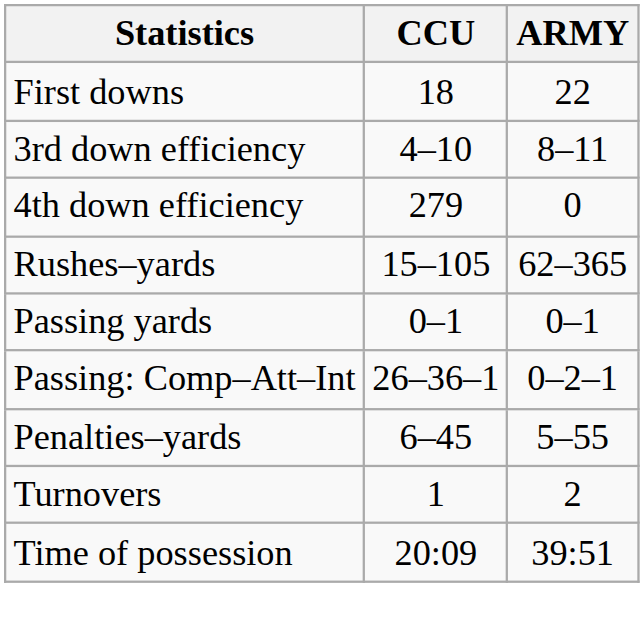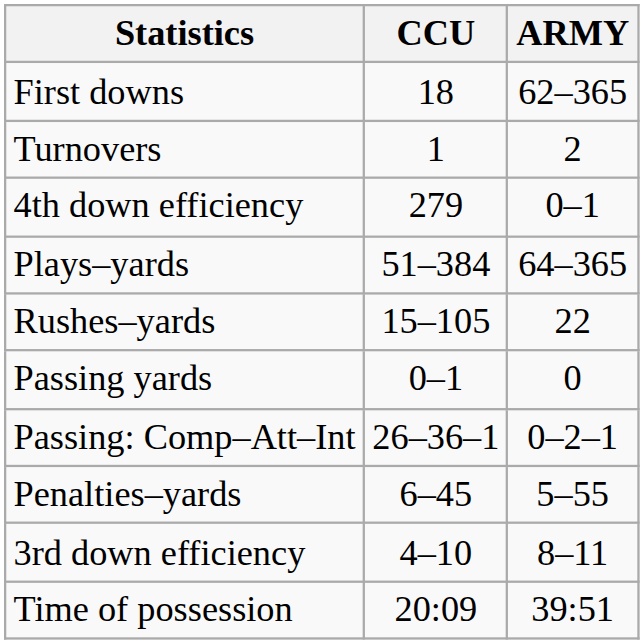(573, 90) 22 -> (573, 90) 62–365
rows swapped: (159, 148) <-> (88, 494)
(573, 206) 0 -> (573, 206) 0–1
+ row: (101, 263)
(573, 263) 62–365 -> (573, 321) 22
(573, 321) 0–1 -> (573, 378) 0
